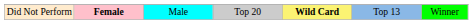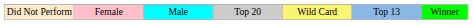(109, 12) bold -> (109, 12) normal
(317, 12) bold -> (317, 12) normal
